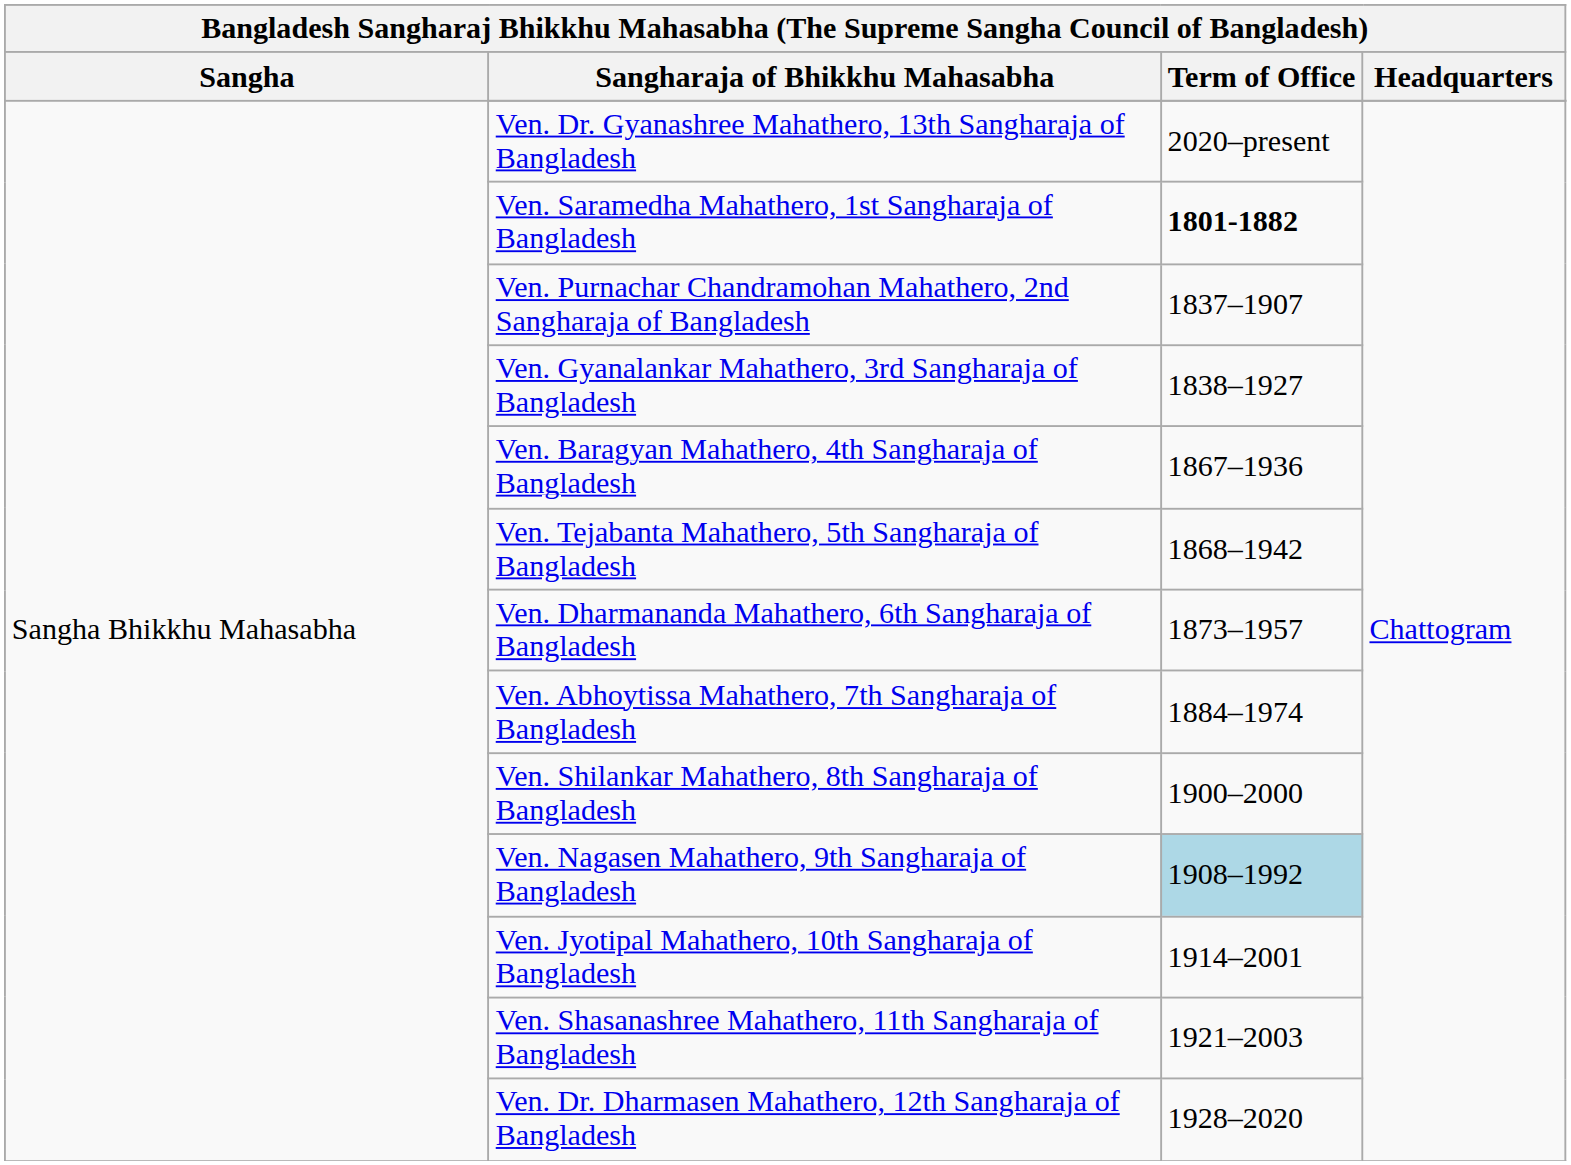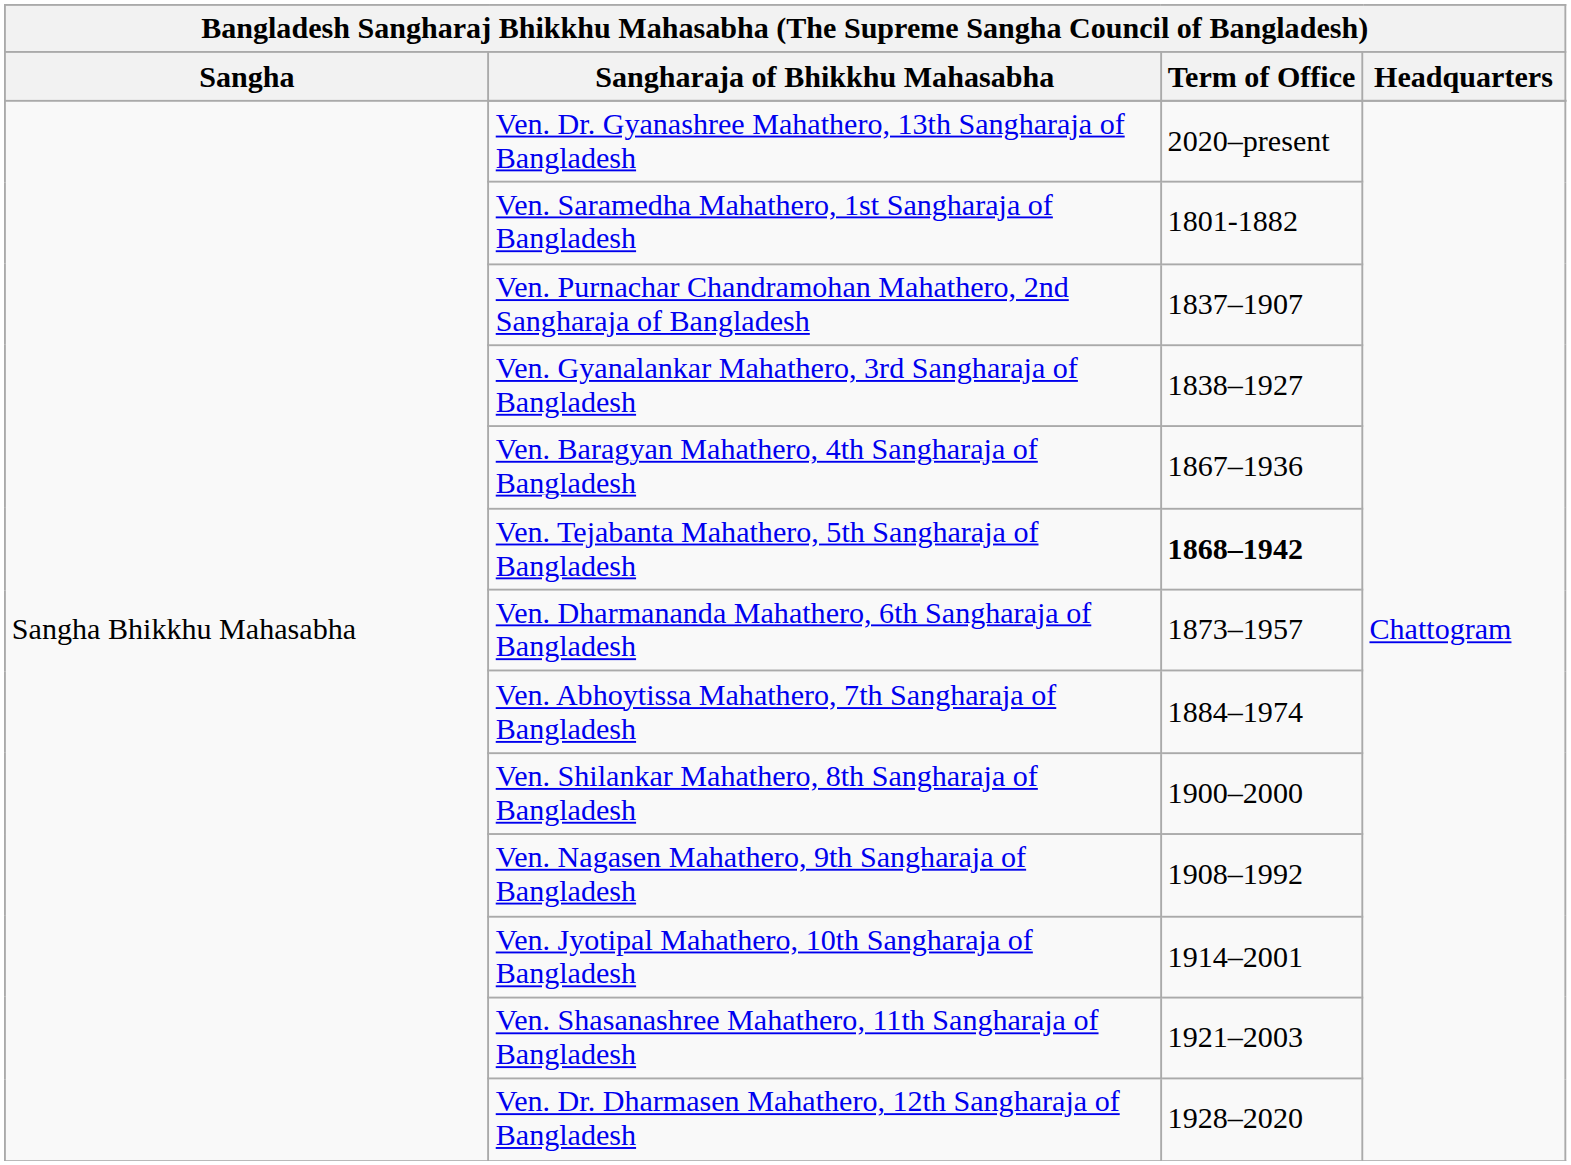(1233, 222) bold -> (1233, 222) normal
(1235, 548) normal -> (1235, 548) bold
(1235, 874) lightblue background -> (1235, 874) no background
